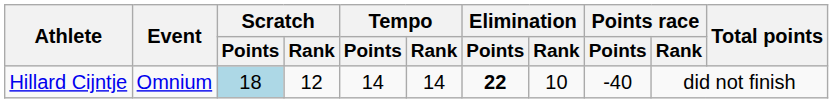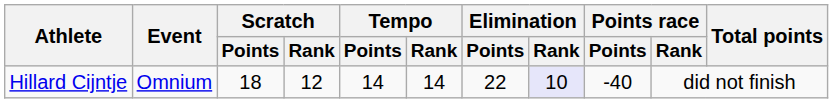(250, 82) lightblue background -> (250, 82) no background
(495, 82) bold -> (495, 82) normal
(556, 82) no background -> (556, 82) lavender background
